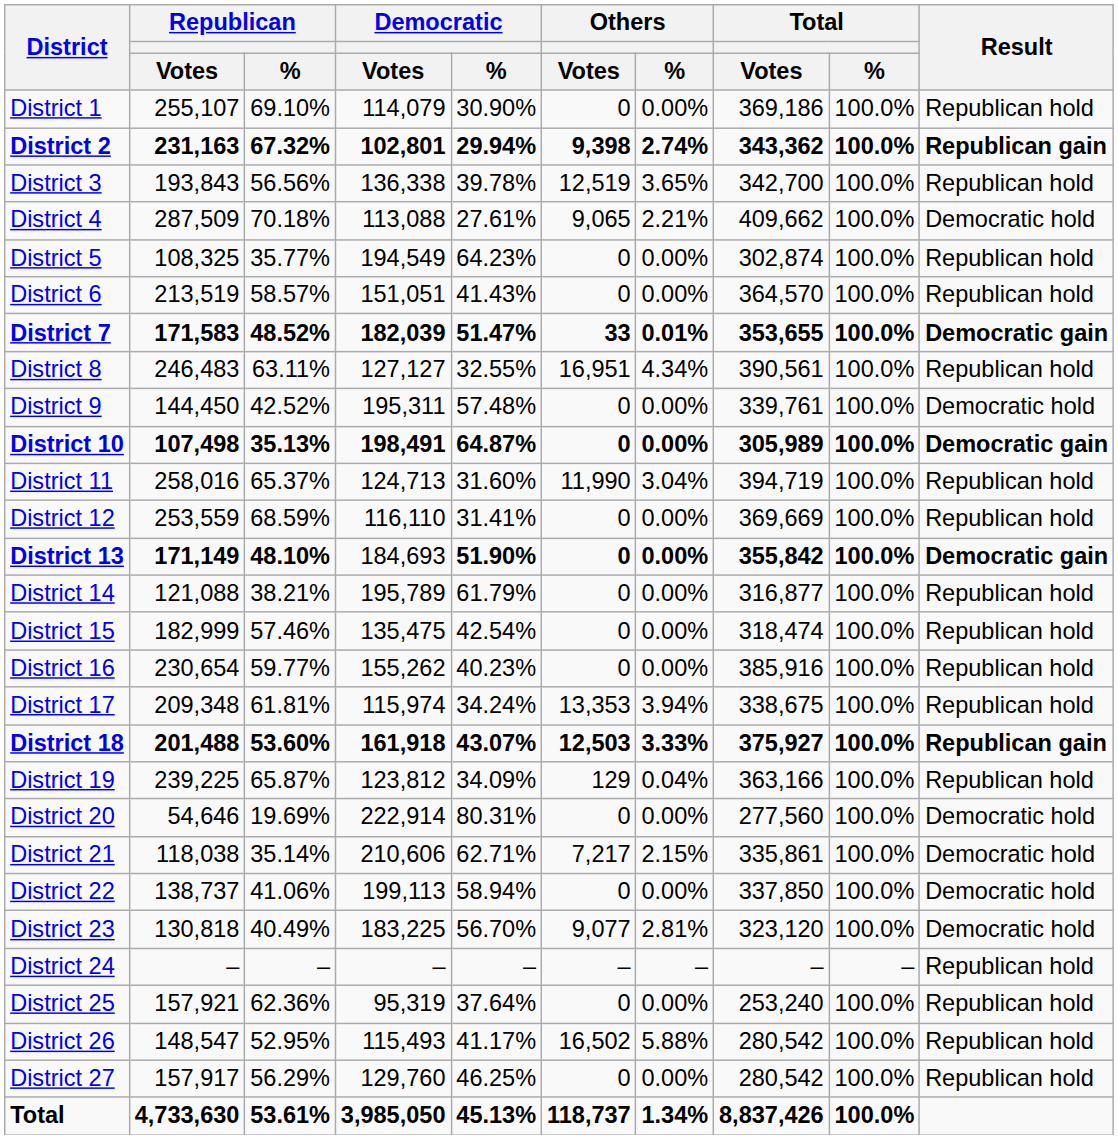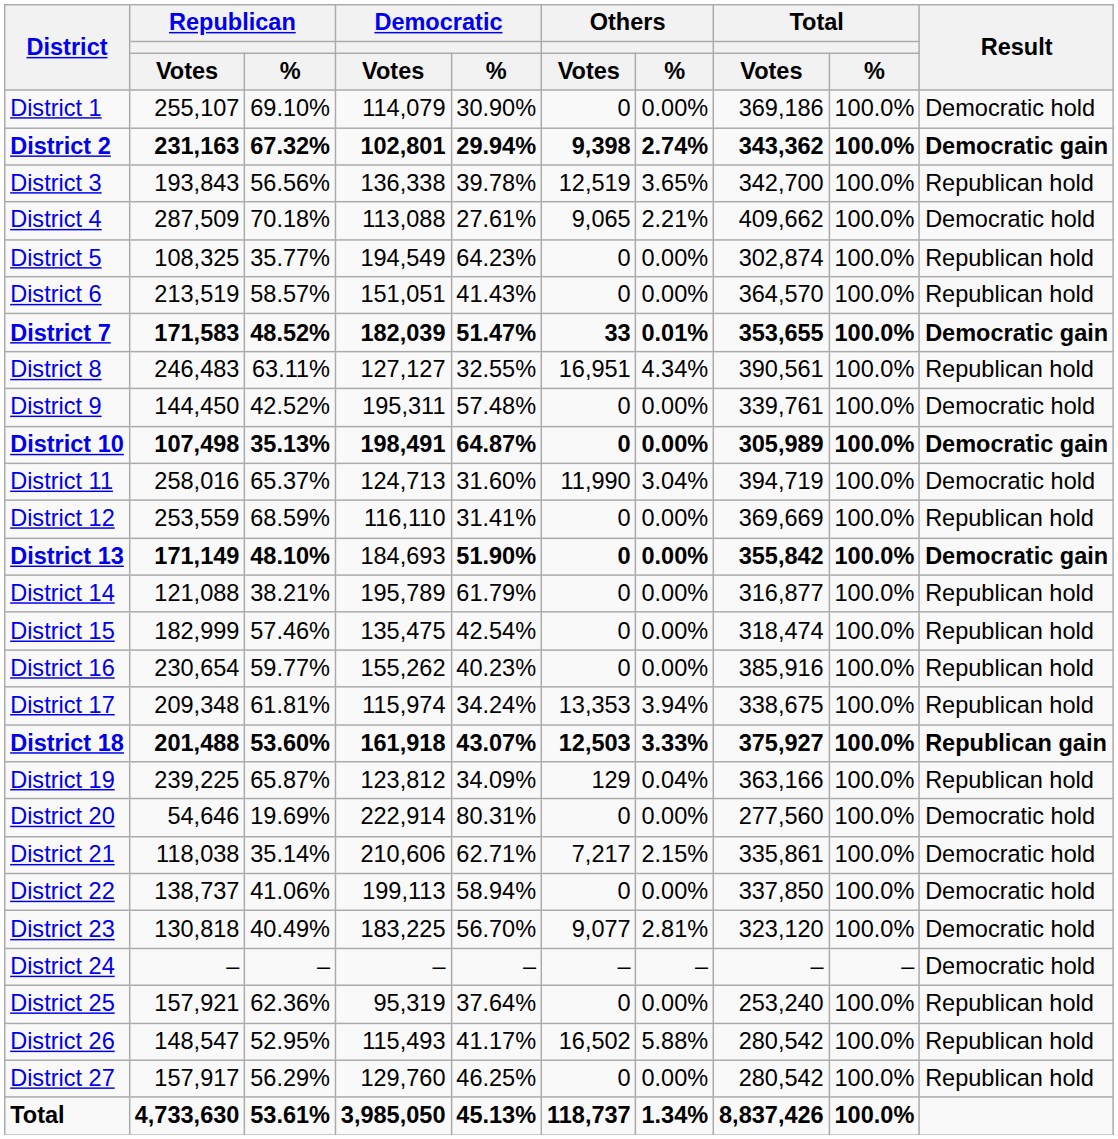(1009, 108) Republican hold -> (1010, 108) Democratic hold
(1016, 145) Republican gain -> (1017, 145) Democratic gain
(1009, 481) Republican hold -> (1010, 481) Democratic hold
(1009, 966) Republican hold -> (1010, 966) Democratic hold
